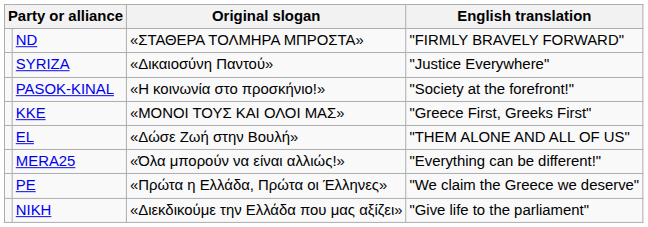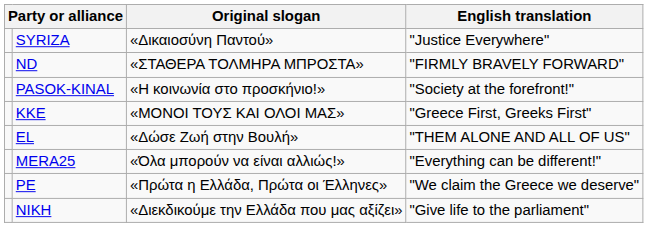rows swapped: (27, 40) <-> (43, 64)
